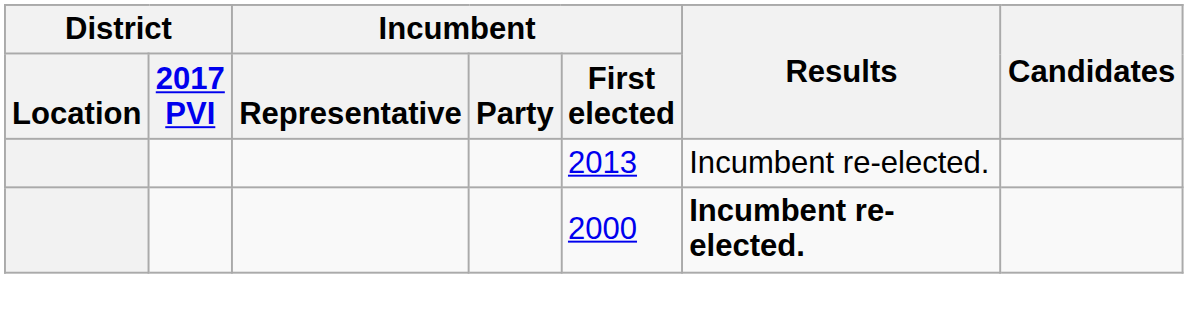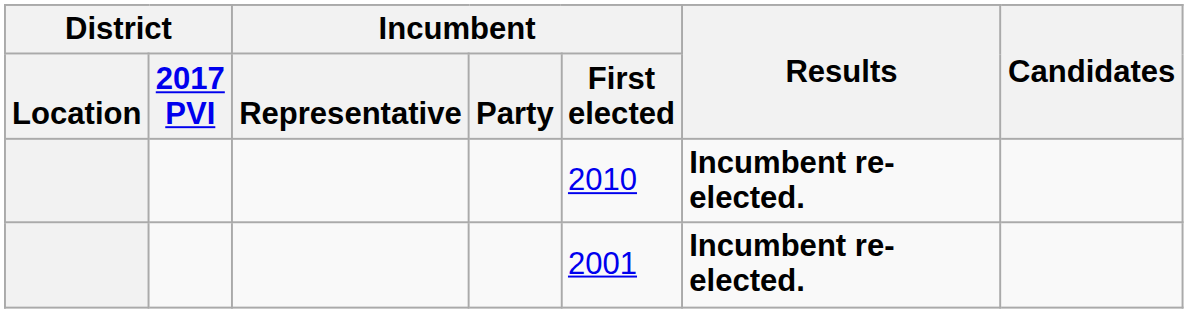(602, 162) 2013 -> (602, 179) 2010
(839, 162) normal -> (792, 179) bold
(602, 229) 2000 -> (602, 264) 2001
